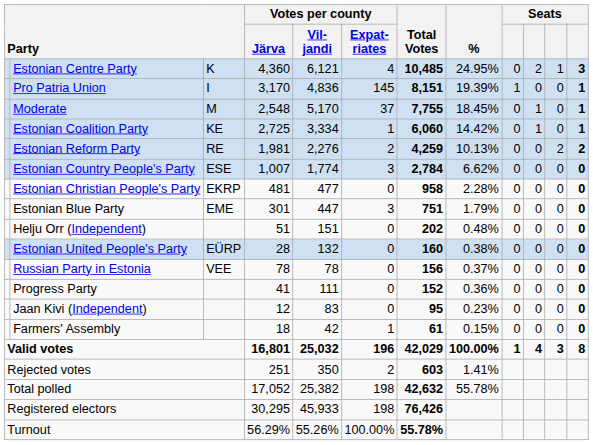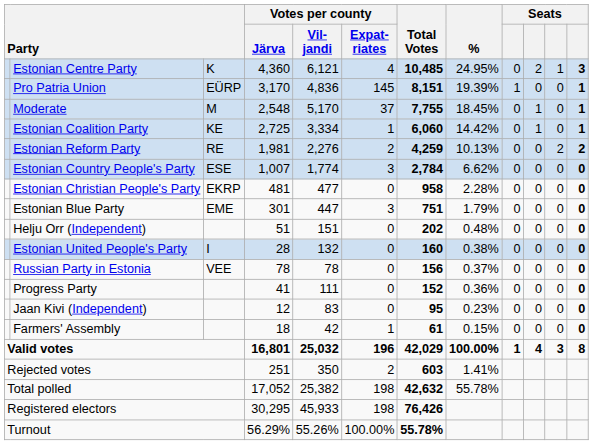(208, 88) I -> (224, 88) EÜRP
(224, 249) EÜRP -> (208, 249) I
